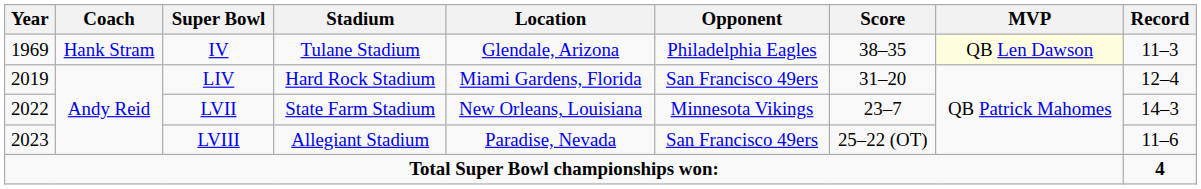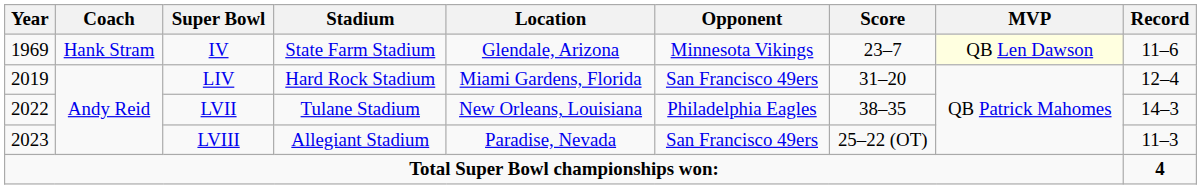(360, 49) Tulane Stadium -> (360, 49) State Farm Stadium
(742, 49) Philadelphia Eagles -> (742, 49) Minnesota Vikings
(883, 49) 38–35 -> (883, 49) 23–7
(1160, 49) 11–3 -> (1160, 49) 11–6
(360, 109) State Farm Stadium -> (360, 109) Tulane Stadium
(742, 109) Minnesota Vikings -> (742, 109) Philadelphia Eagles
(883, 109) 23–7 -> (883, 109) 38–35
(1160, 139) 11–6 -> (1160, 139) 11–3
